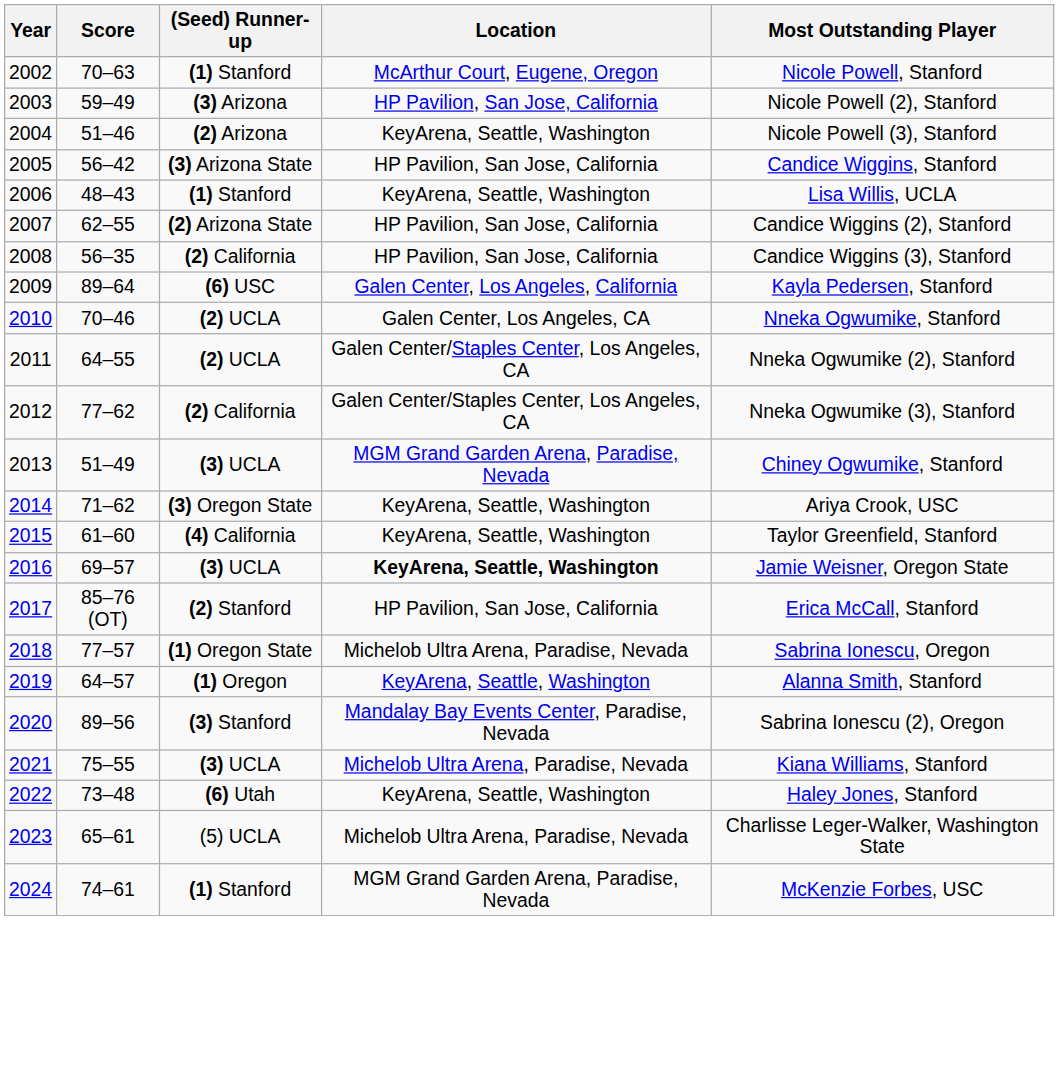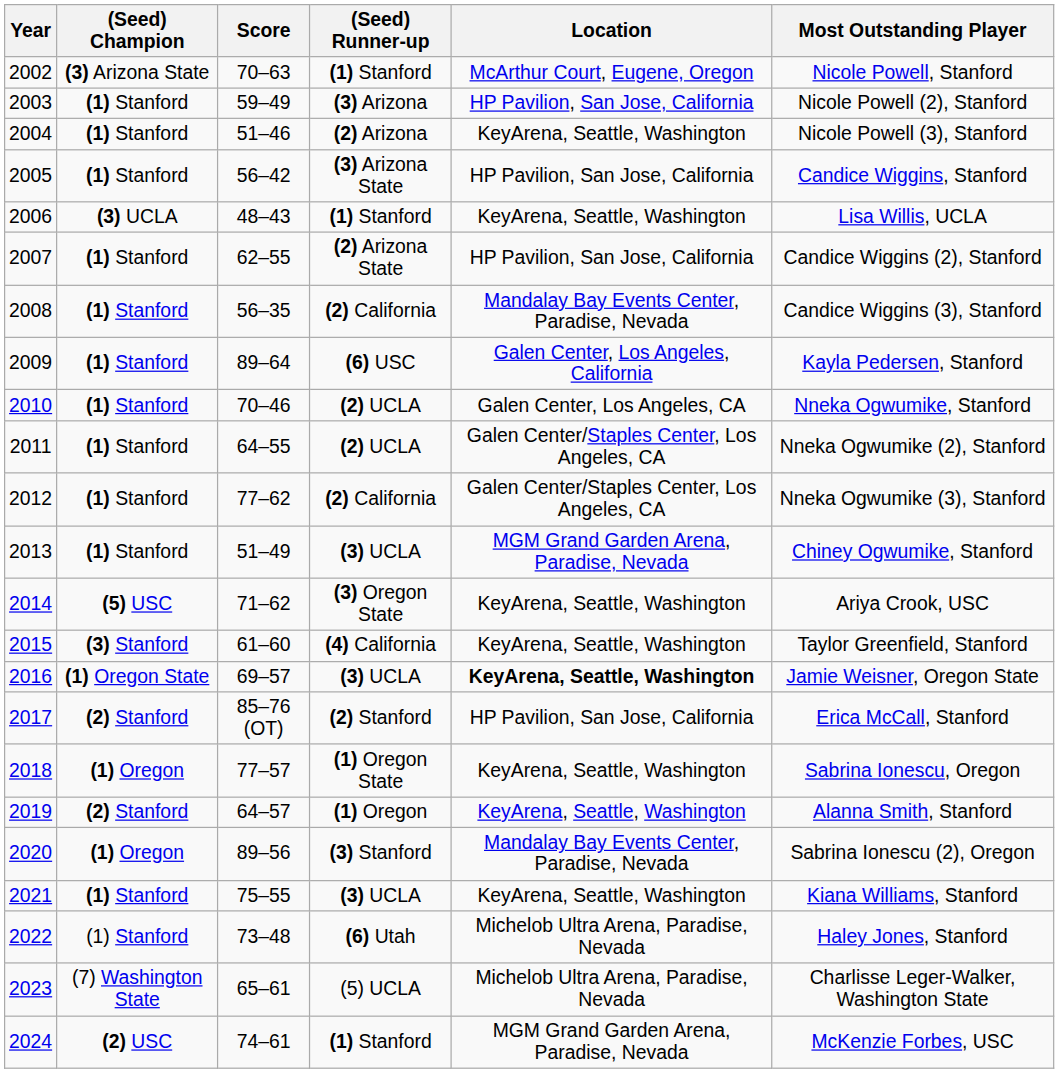+ column: (137, 30)
(516, 256) HP Pavilion, San Jose, California -> (612, 311) Mandalay Bay Events Center, Paradise, Nevada
(516, 650) Michelob Ultra Arena, Paradise, Nevada -> (612, 770) KeyArena, Seattle, Washington
(516, 764) Michelob Ultra Arena, Paradise, Nevada -> (612, 895) KeyArena, Seattle, Washington
(516, 795) KeyArena, Seattle, Washington -> (612, 936) Michelob Ultra Arena, Paradise, Nevada
